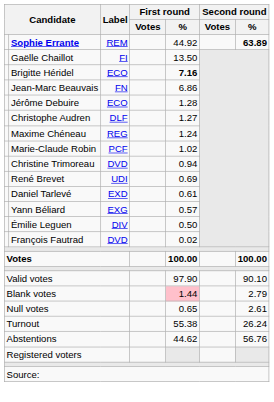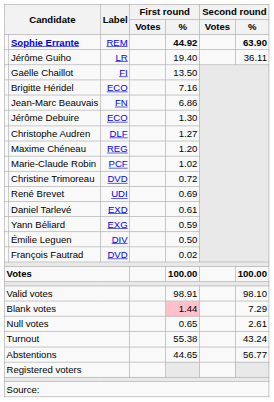(185, 42) normal -> (185, 42) bold
(255, 42) 63.89 -> (255, 42) 63.90
+ row: (41, 58)
(188, 73) bold -> (188, 88) normal
(188, 103) 1.28 -> (188, 118) 1.30
(188, 133) 1.24 -> (188, 149) 1.20
(188, 164) 0.94 -> (188, 179) 0.72
(188, 209) 0.57 -> (188, 224) 0.59
(185, 279) 97.90 -> (185, 294) 98.91
(255, 279) 90.10 -> (255, 294) 98.10
(258, 294) 2.79 -> (258, 309) 7.29
(255, 324) 26.24 -> (255, 339) 43.24
(185, 339) 44.62 -> (185, 354) 44.65
(255, 339) 56.76 -> (255, 354) 56.77
